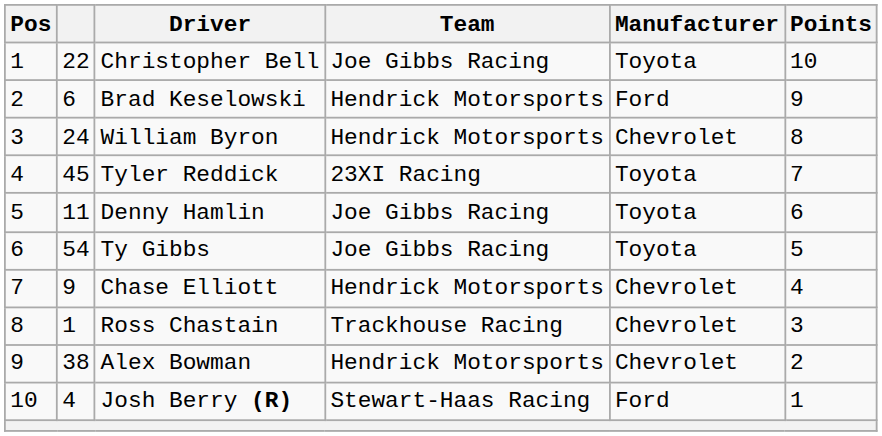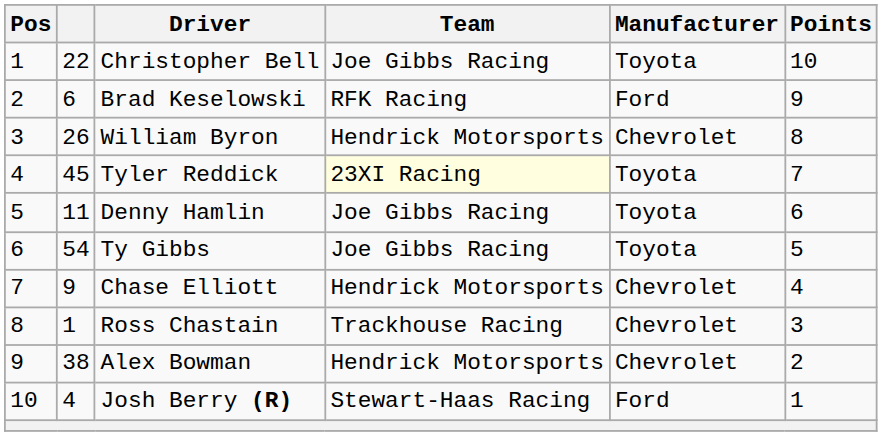(467, 99) Hendrick Motorsports -> (399, 99) RFK Racing
(76, 137) 24 -> (76, 137) 26
(406, 175) no background -> (406, 175) lightyellow background
